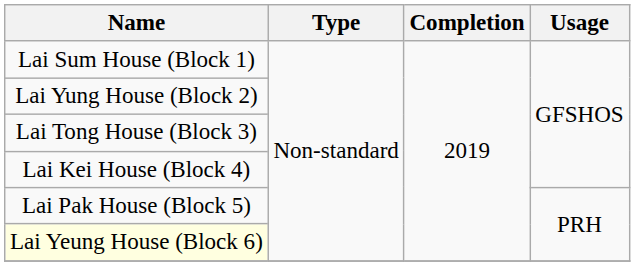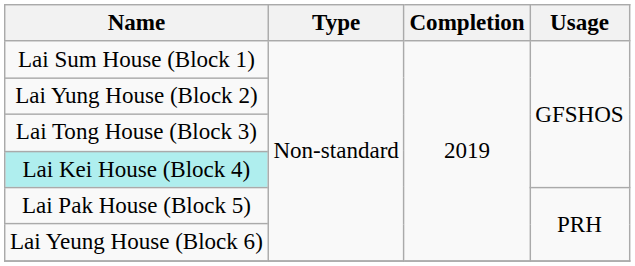(136, 168) no background -> (136, 168) paleturquoise background
(136, 242) lightyellow background -> (136, 242) no background
